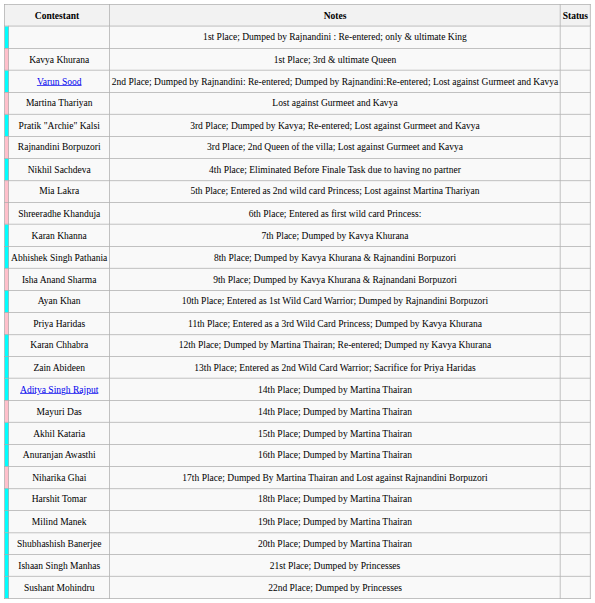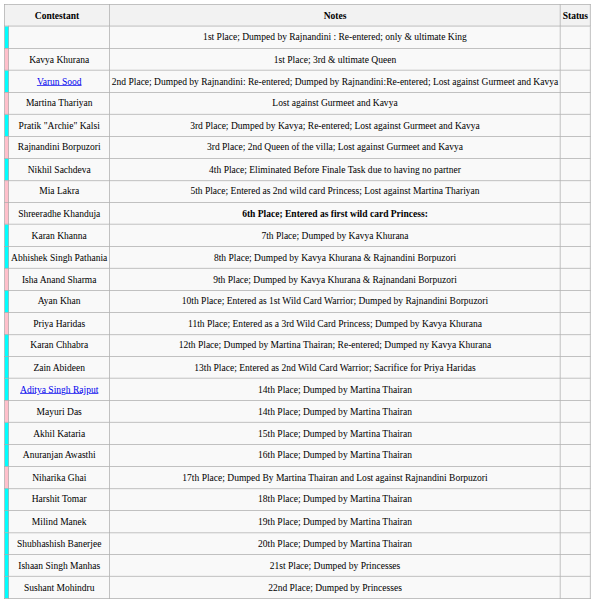(335, 213) normal -> (335, 213) bold
